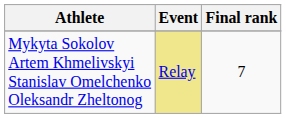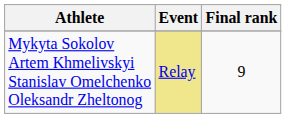(241, 72) 7 -> (241, 72) 9
